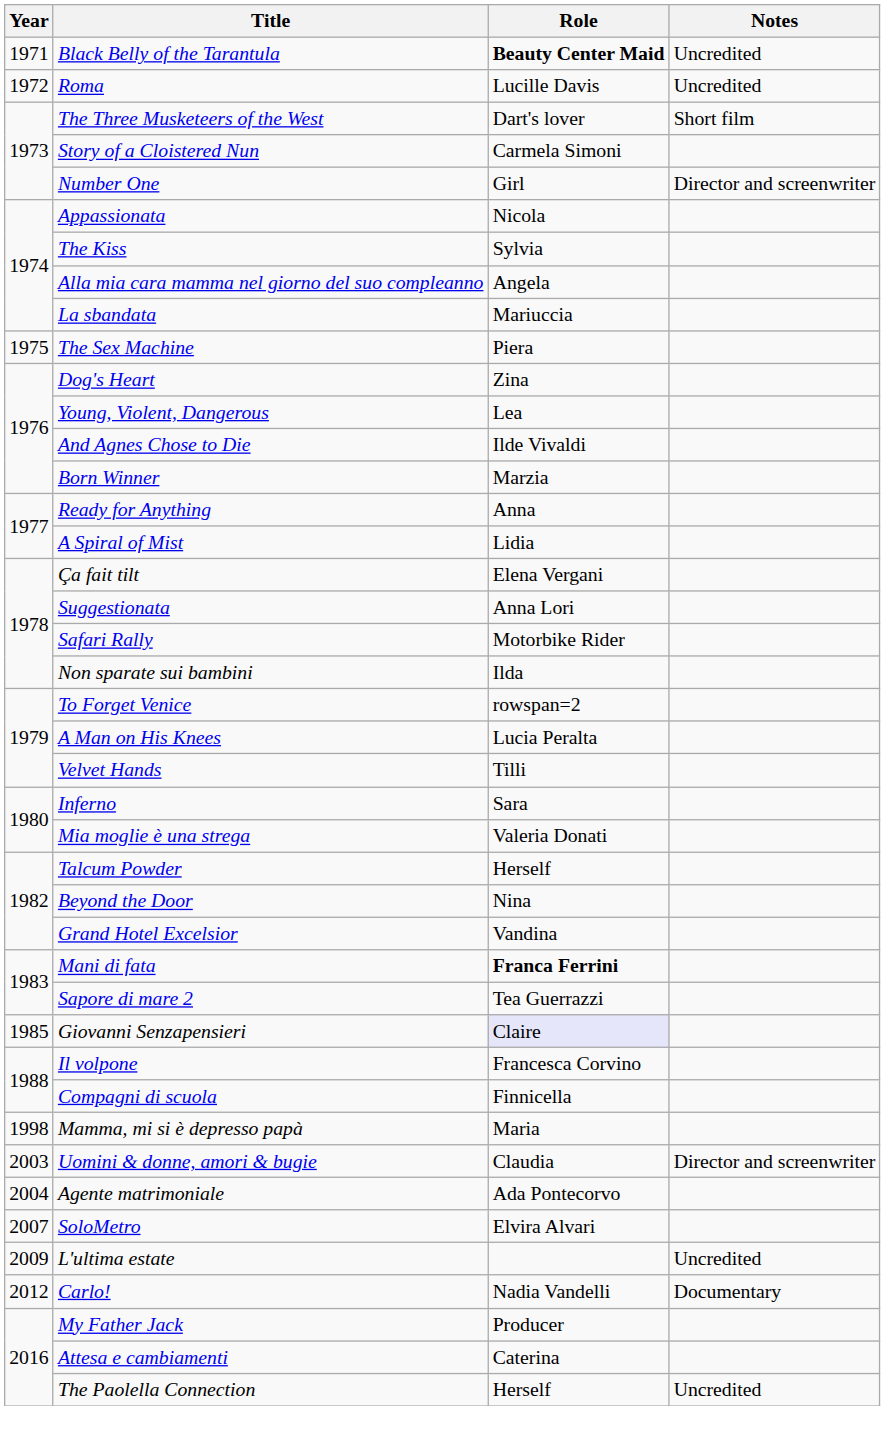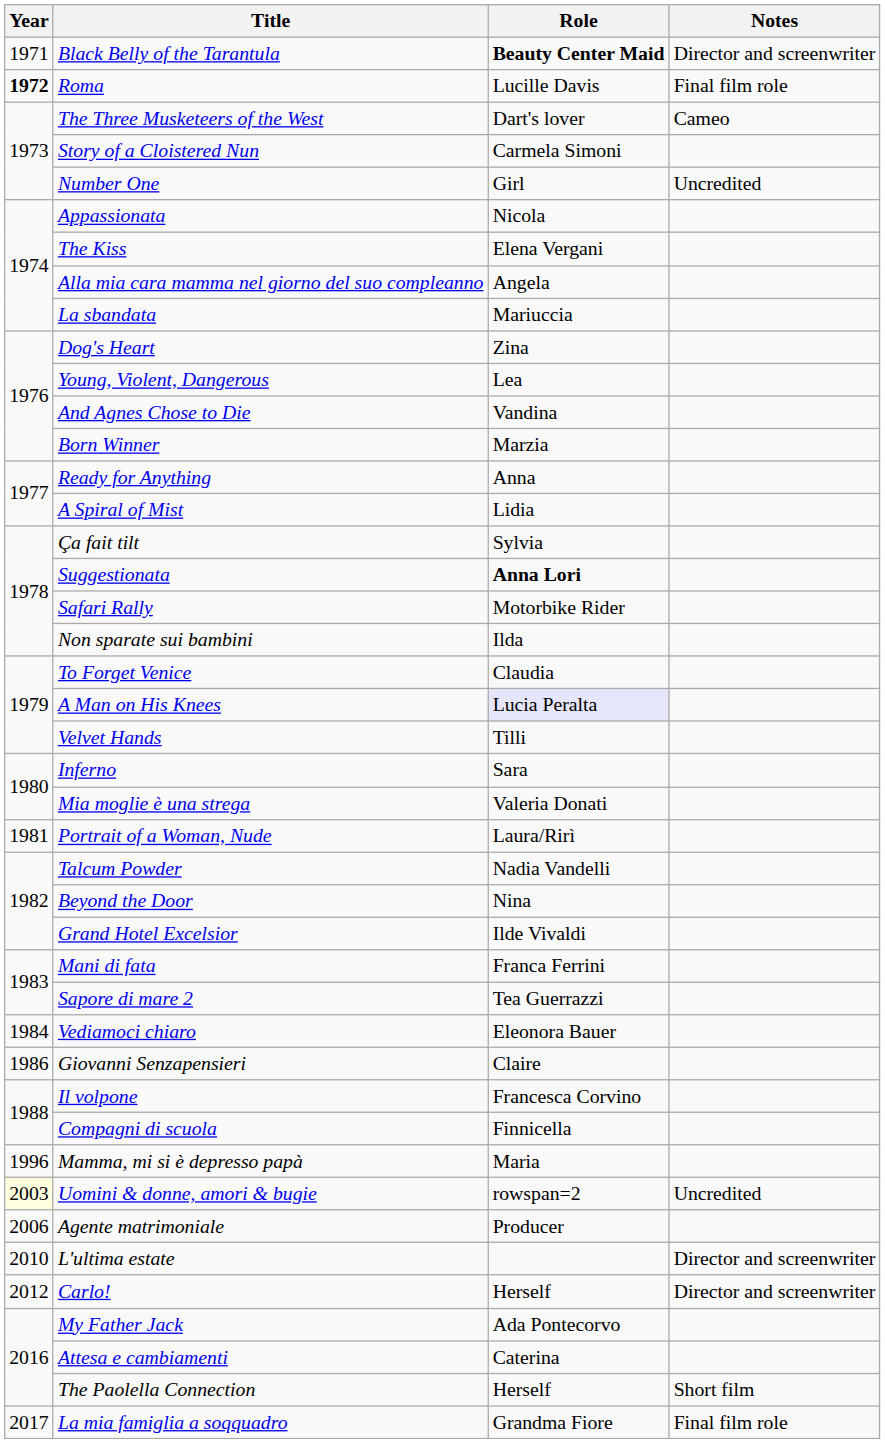(717, 53) Uncredited -> (775, 53) Director and screenwriter
(29, 86) normal -> (29, 86) bold
(717, 86) Uncredited -> (731, 86) Final film role
(714, 118) Short film -> (702, 118) Cameo
(775, 183) Director and screenwriter -> (717, 183) Uncredited
(518, 249) Sylvia -> (548, 249) Elena Vergani
- row: (126, 346)
(539, 444) Ilde Vivaldi -> (525, 411) Vandina
(548, 574) Elena Vergani -> (518, 542) Sylvia
(533, 607) normal -> (537, 574) bold
(537, 705) rowspan=2 -> (523, 672) Claudia
(545, 737) no background -> (545, 705) lavender background
+ row: (165, 835)
(522, 868) Herself -> (551, 868) Nadia Vandelli
(525, 933) Vandina -> (539, 933) Ilde Vivaldi
(555, 965) bold -> (549, 965) normal
+ row: (127, 1030)
(29, 1030) 1985 -> (29, 1063) 1986
(517, 1030) lavender background -> (517, 1063) no background
(29, 1128) 1998 -> (29, 1161) 1996
(29, 1161) no background -> (29, 1193) lightyellow background
(523, 1161) Claudia -> (537, 1193) rowspan=2
(775, 1161) Director and screenwriter -> (717, 1193) Uncredited
(29, 1193) 2004 -> (29, 1226) 2006
(557, 1193) Ada Pontecorvo -> (528, 1226) Producer
- row: (99, 1226)
(29, 1259) 2009 -> (29, 1259) 2010
(717, 1259) Uncredited -> (775, 1259) Director and screenwriter
(551, 1291) Nadia Vandelli -> (522, 1291) Herself
(727, 1291) Documentary -> (775, 1291) Director and screenwriter
(528, 1324) Producer -> (557, 1324) Ada Pontecorvo
(717, 1389) Uncredited -> (714, 1389) Short film
+ row: (173, 1421)
